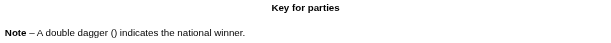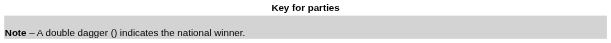(125, 32) no background -> (125, 32) lightgrey background
